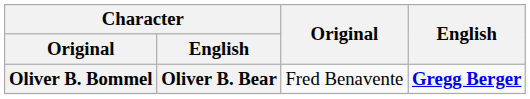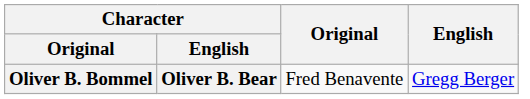(467, 78) bold -> (463, 78) normal
